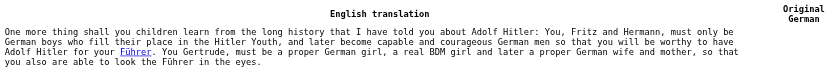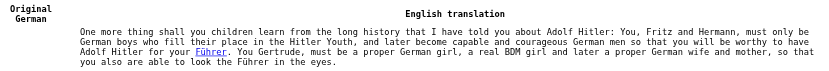columns swapped: (804, 14) <-> (380, 14)
